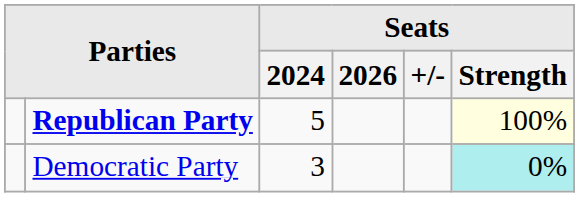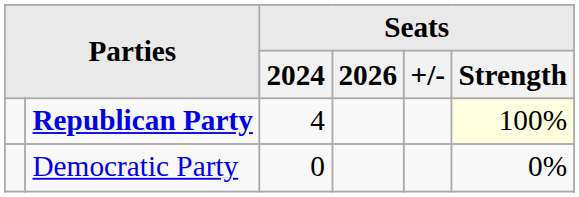(318, 120) 5 -> (318, 120) 4
(318, 167) 3 -> (318, 167) 0
(548, 167) paleturquoise background -> (548, 167) no background
